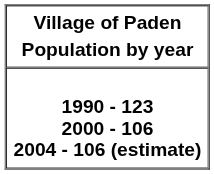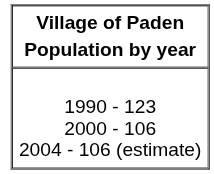(107, 129) bold -> (110, 129) normal
